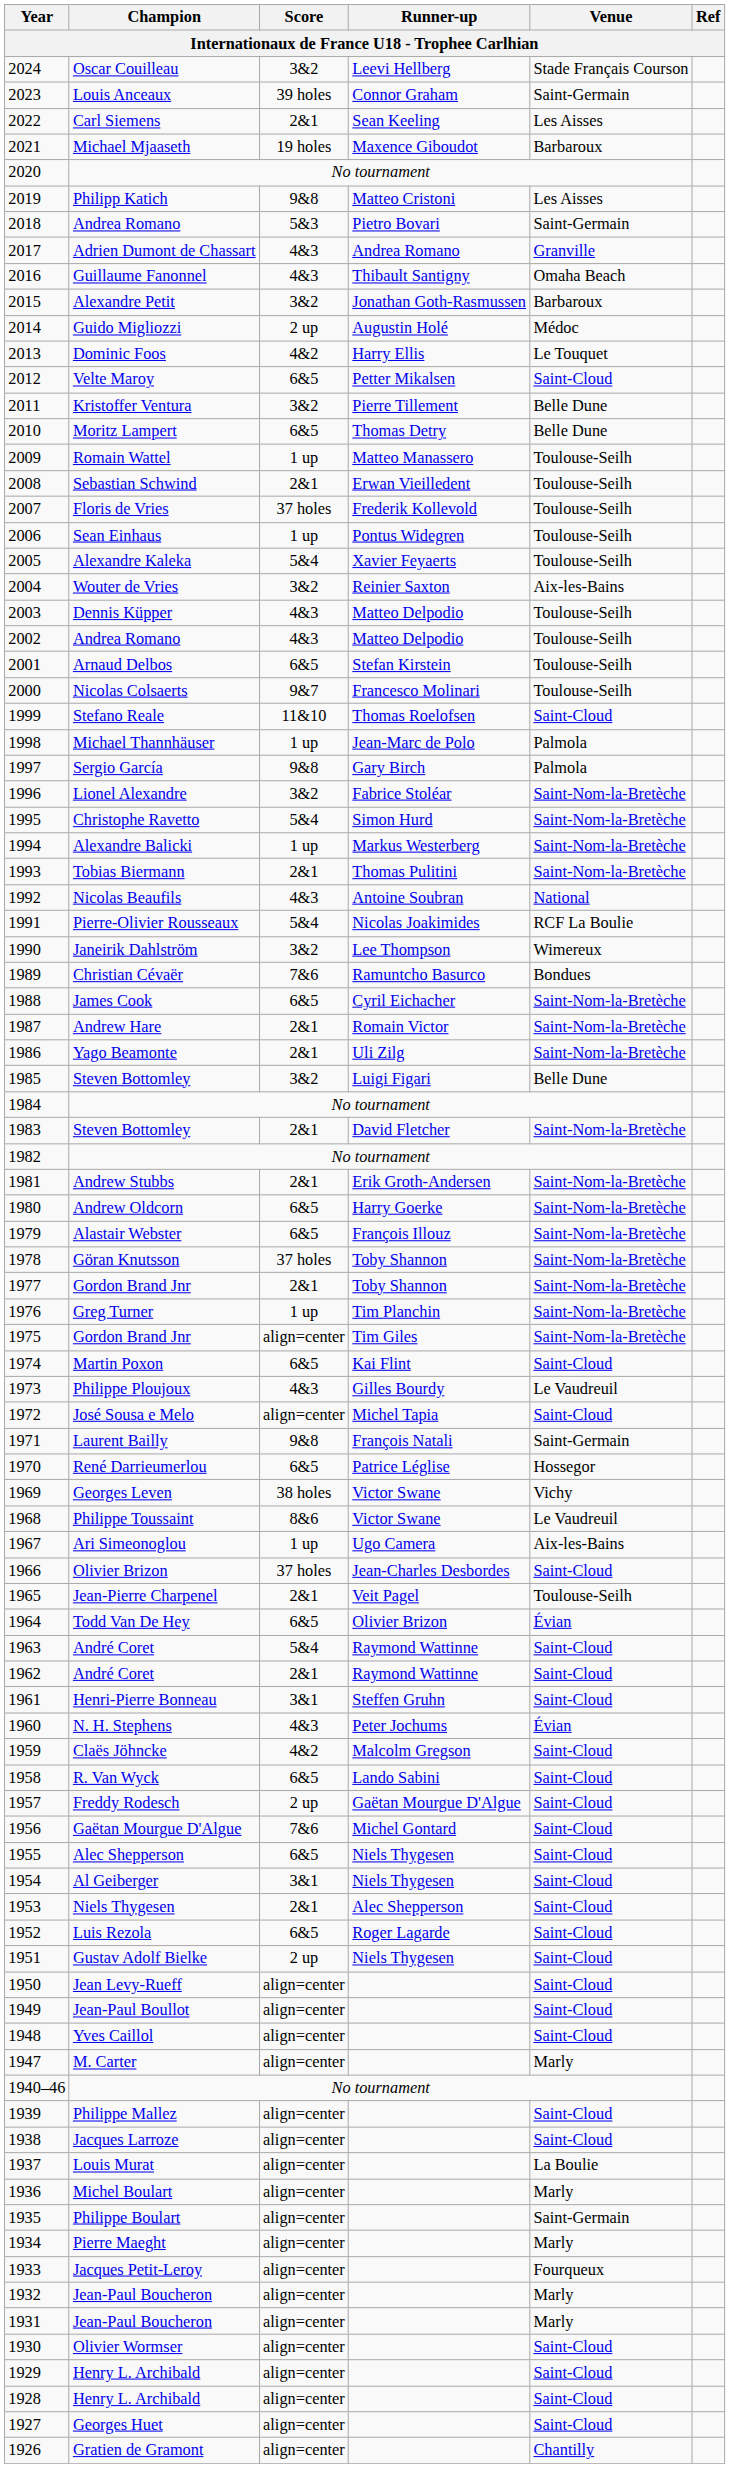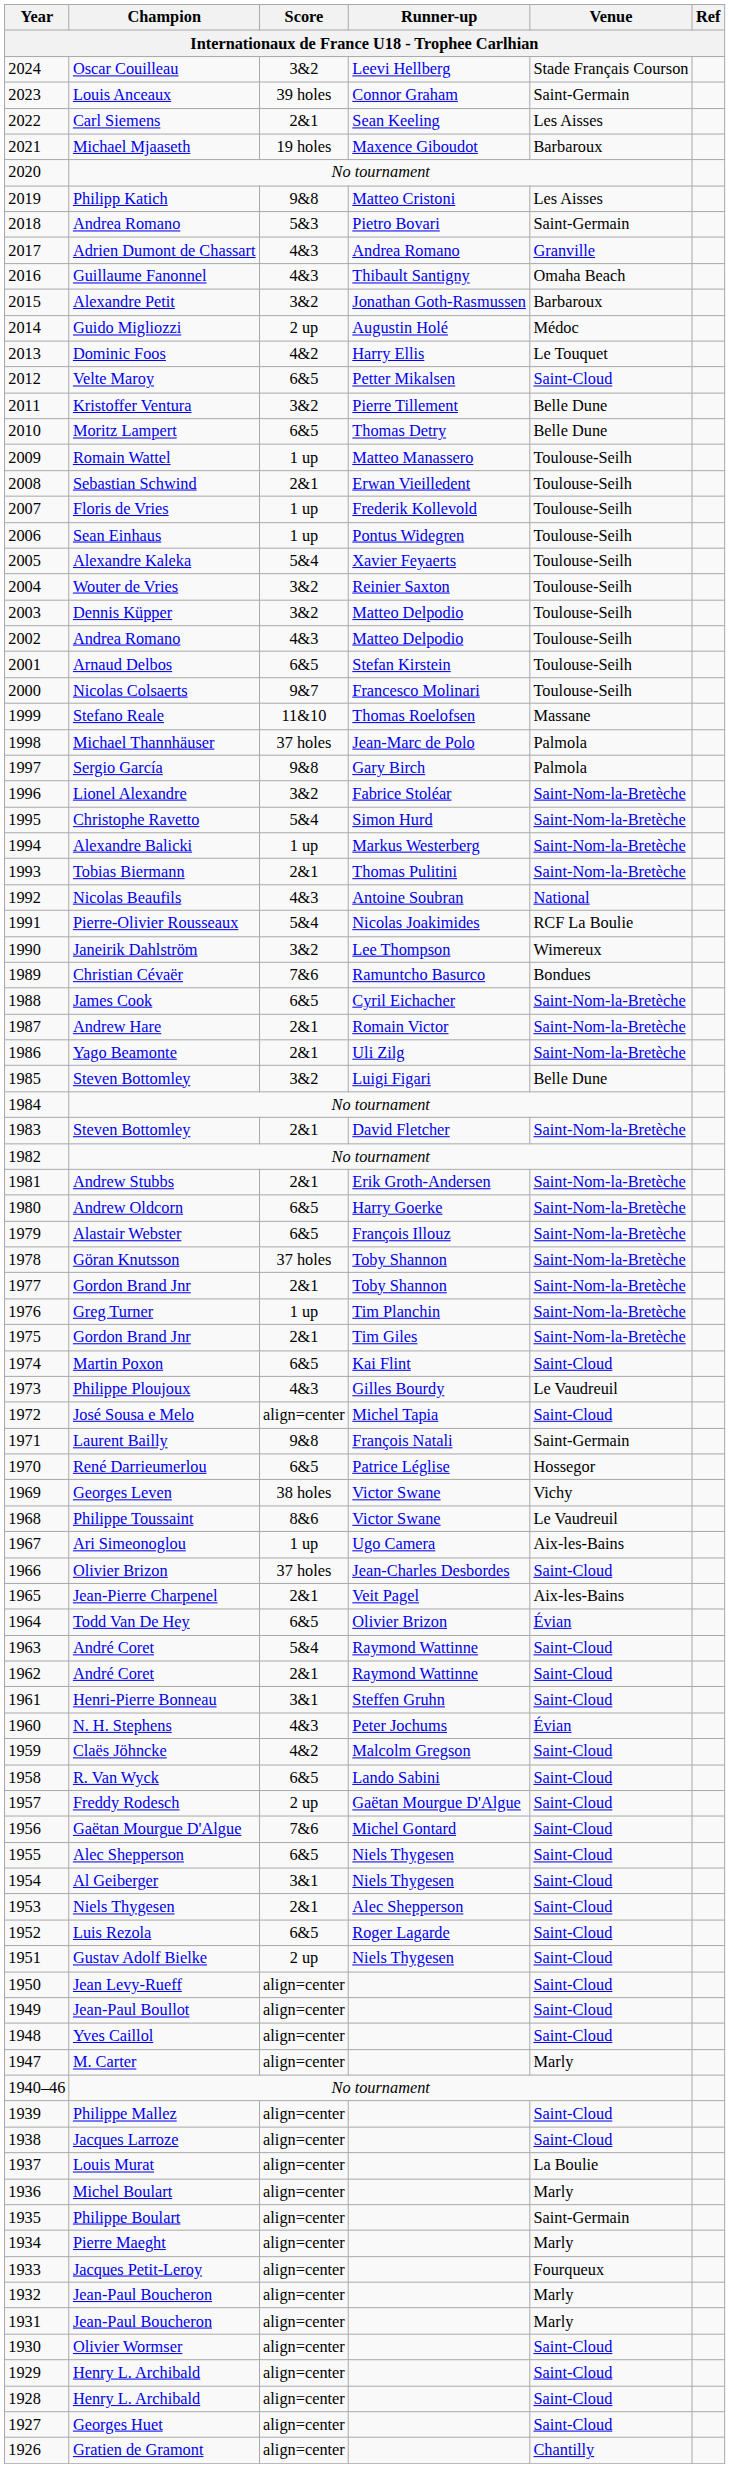(304, 509) 37 holes -> (304, 509) 1 up
(579, 586) Aix-les-Bains -> (583, 586) Toulouse-Seilh
(304, 612) 4&3 -> (304, 612) 3&2
(573, 716) Saint-Cloud -> (562, 716) Massane
(304, 742) 1 up -> (304, 742) 37 holes
(304, 1337) align=center -> (304, 1337) 2&1
(583, 1596) Toulouse-Seilh -> (579, 1596) Aix-les-Bains
